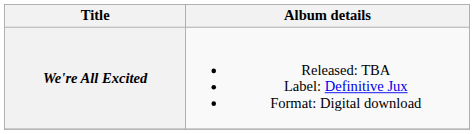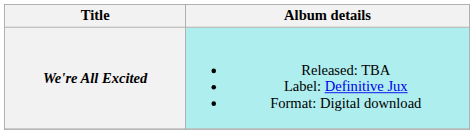(328, 86) no background -> (328, 86) paleturquoise background
